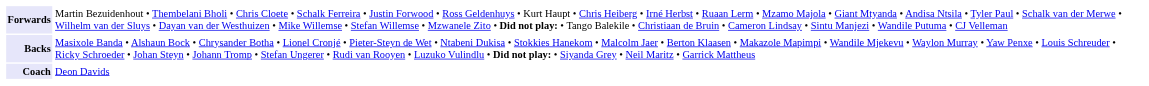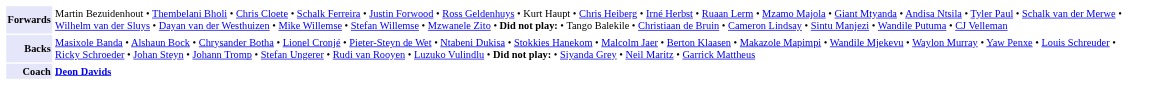(82, 71) normal -> (83, 71) bold
